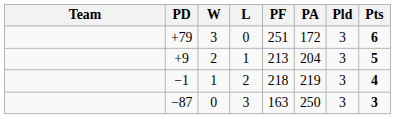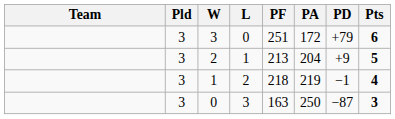columns swapped: (342, 15) <-> (182, 15)
